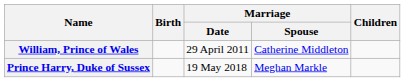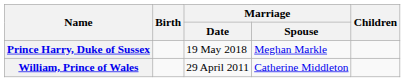rows swapped: (78, 49) <-> (78, 67)
